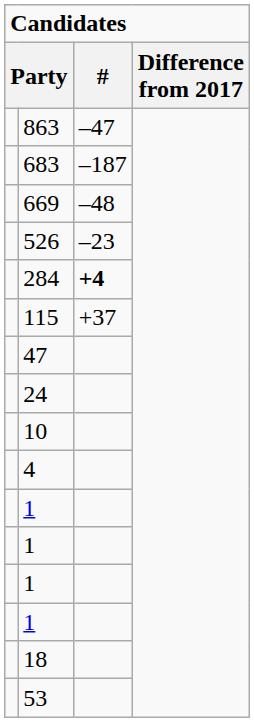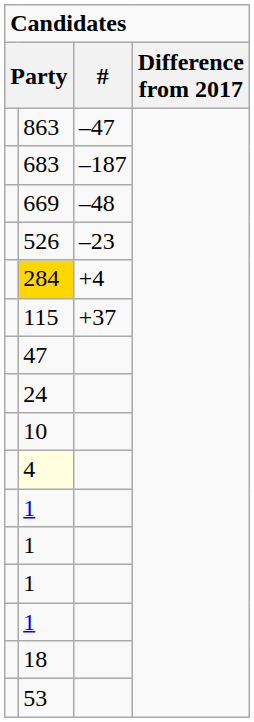(41, 278) no background -> (41, 278) gold background
(91, 278) bold -> (91, 278) normal
(29, 469) no background -> (29, 469) lightyellow background
